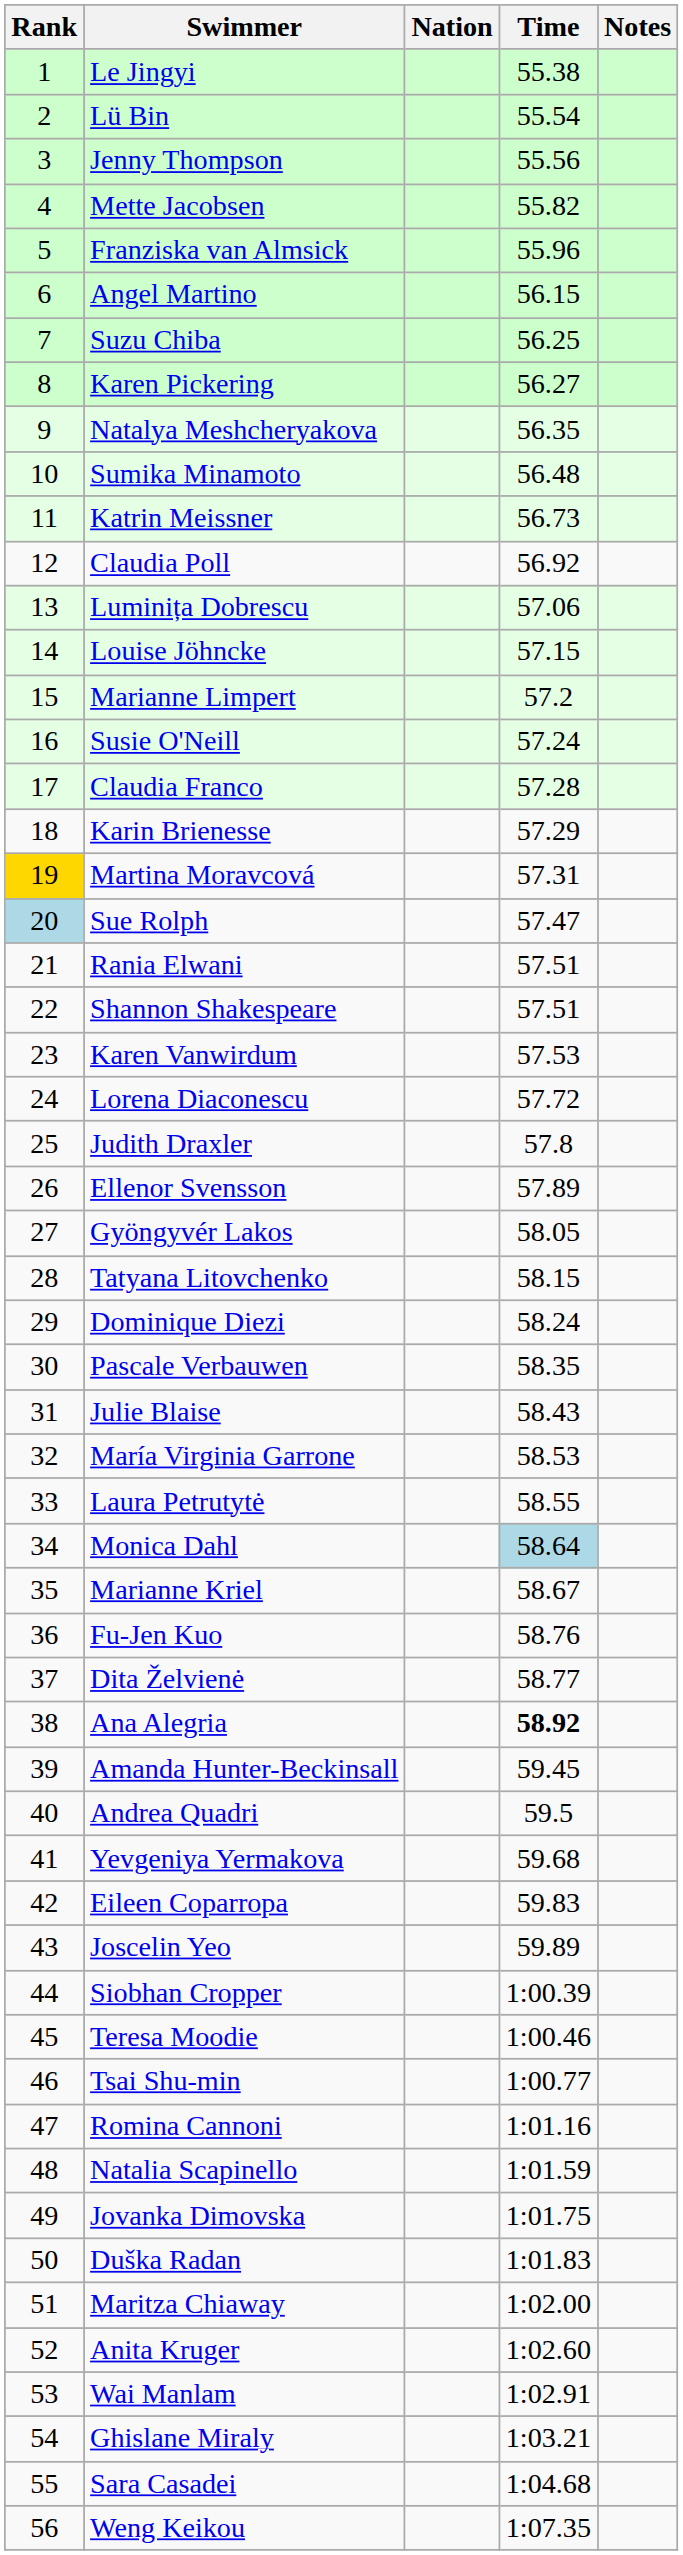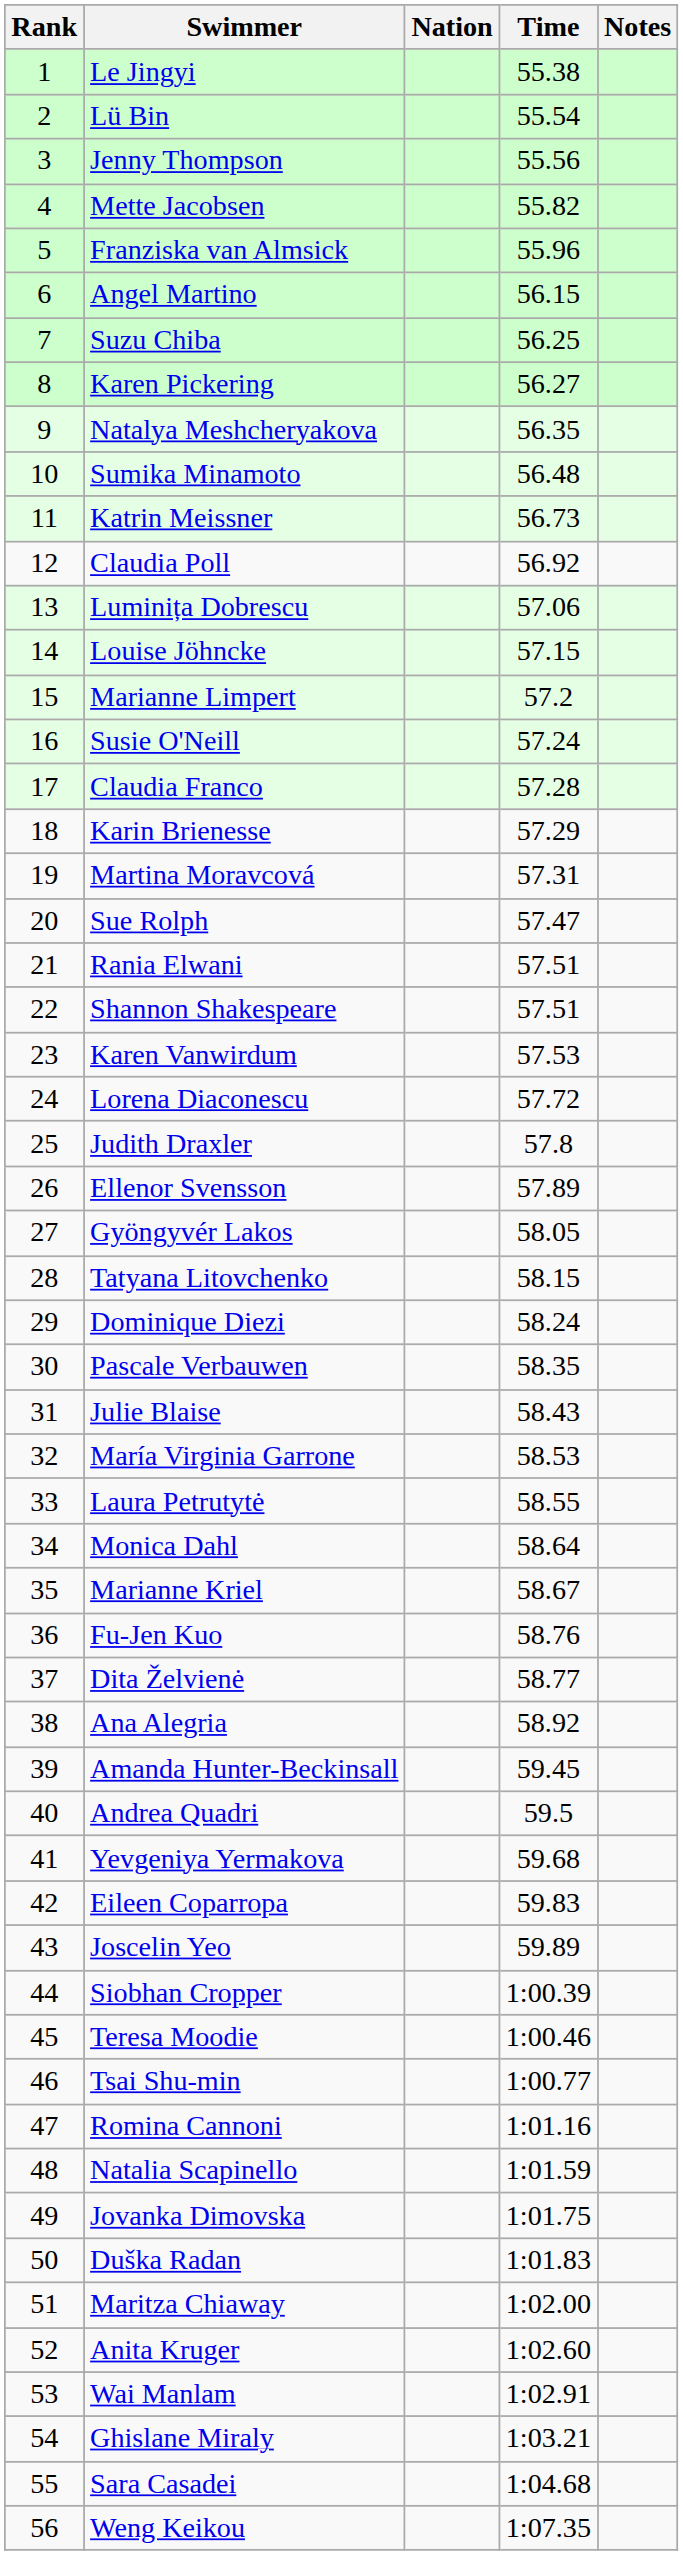(44, 875) gold background -> (44, 875) no background
(44, 920) lightblue background -> (44, 920) no background
(548, 1545) lightblue background -> (548, 1545) no background
(548, 1723) bold -> (548, 1723) normal
